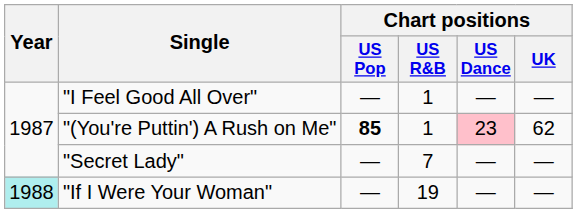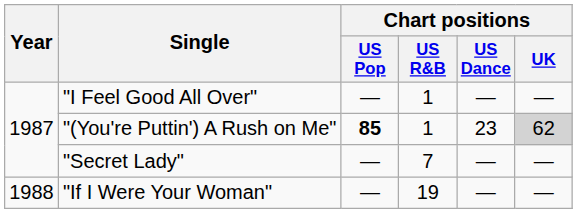(486, 129) pink background -> (486, 129) no background
(544, 129) no background -> (544, 129) lightgrey background
(31, 192) paleturquoise background -> (31, 192) no background
